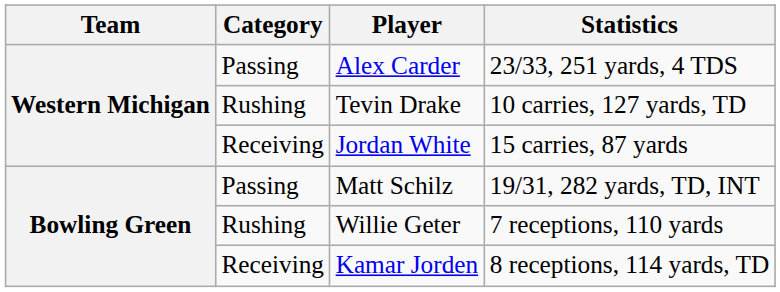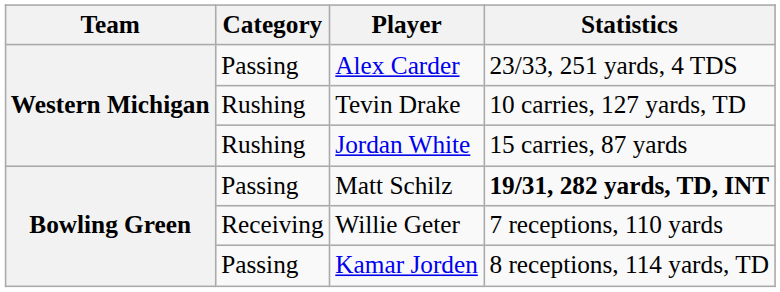(273, 145) Receiving -> (263, 145) Rushing
(625, 185) normal -> (629, 185) bold
(264, 225) Rushing -> (272, 225) Receiving
(273, 265) Receiving -> (260, 265) Passing
